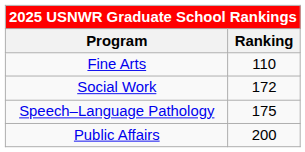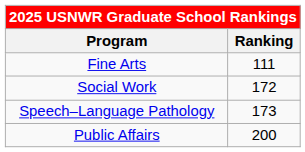(264, 64) 110 -> (264, 64) 111
(264, 111) 175 -> (264, 111) 173
